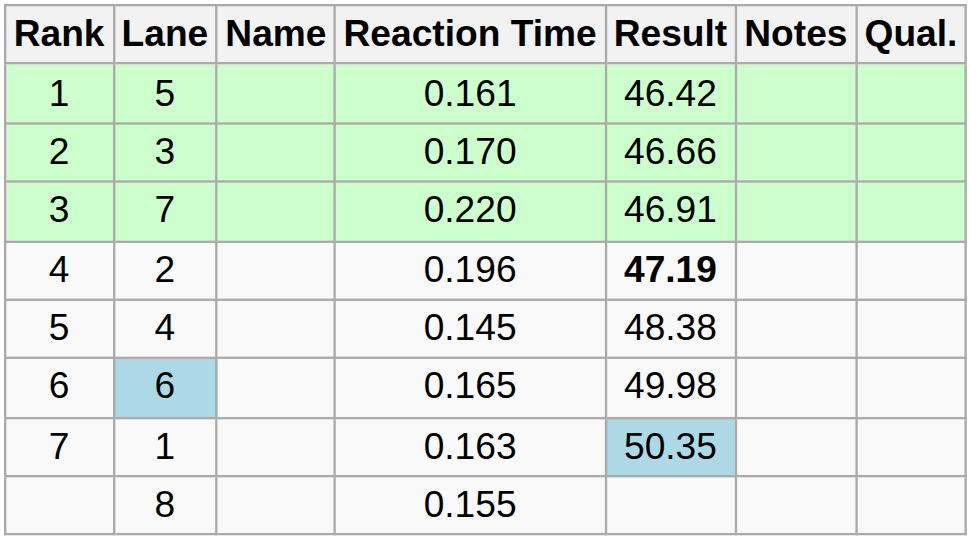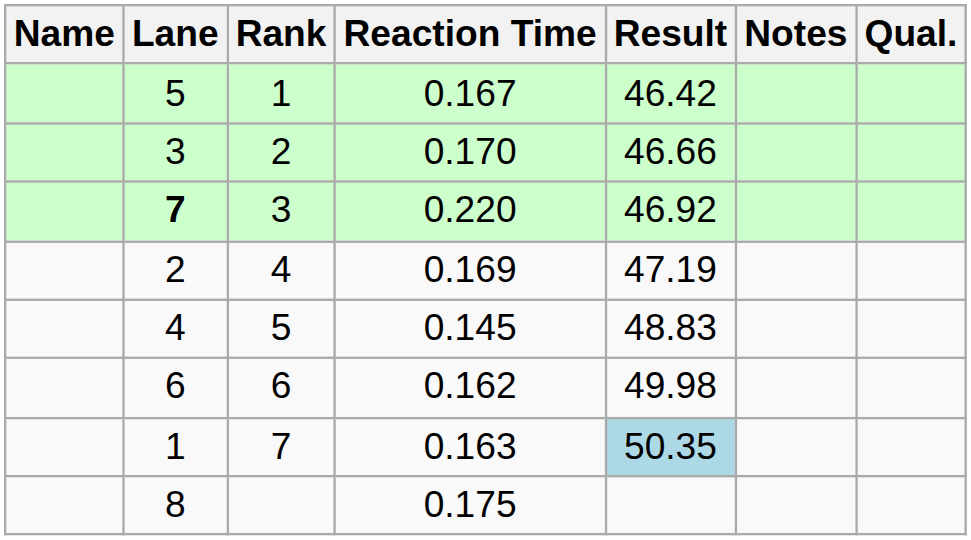columns swapped: (59, 33) <-> (276, 33)
(470, 92) 0.161 -> (470, 92) 0.167
(165, 210) normal -> (175, 210) bold
(670, 210) 46.91 -> (670, 210) 46.92
(470, 269) 0.196 -> (470, 269) 0.169
(670, 269) bold -> (670, 269) normal
(670, 328) 48.38 -> (670, 328) 48.83
(165, 387) lightblue background -> (175, 387) no background
(470, 387) 0.165 -> (470, 387) 0.162
(470, 504) 0.155 -> (470, 504) 0.175
